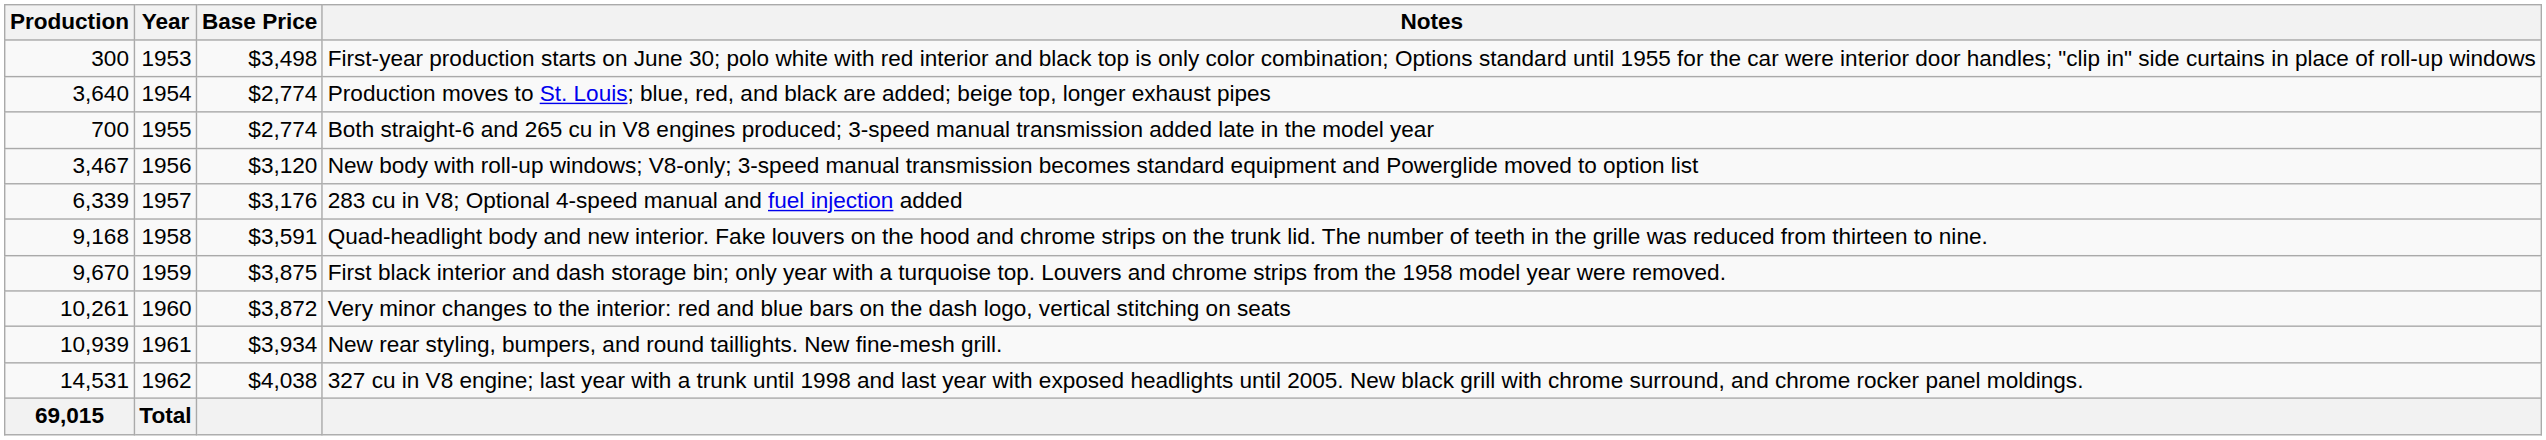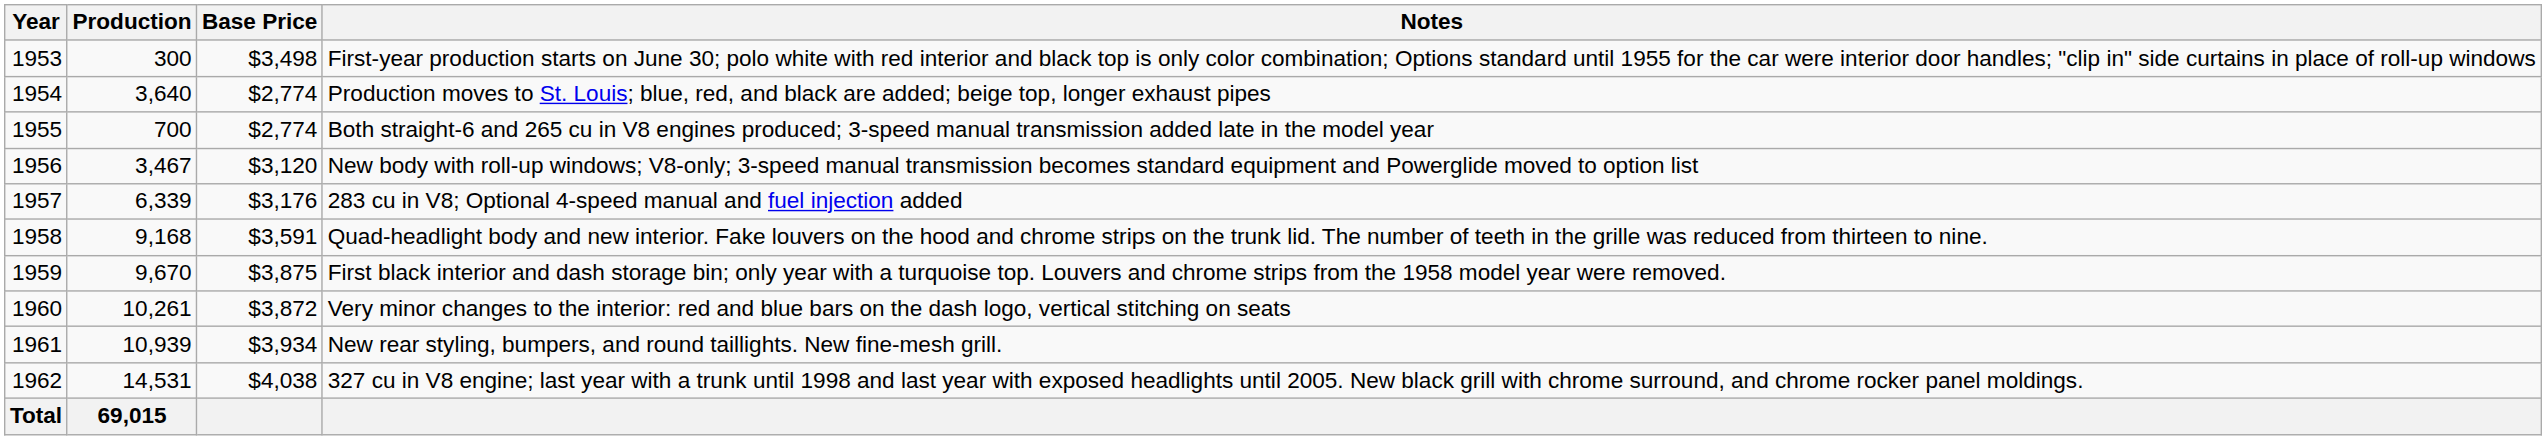columns swapped: (165, 22) <-> (69, 22)
